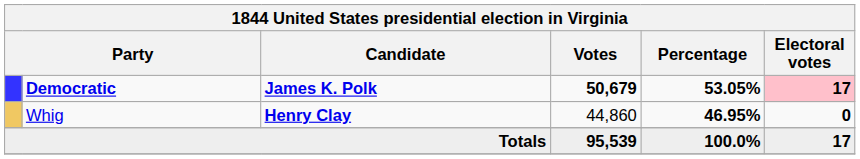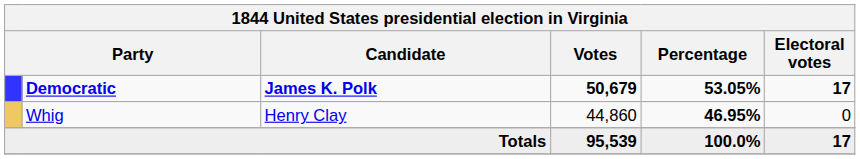(842, 89) pink background -> (842, 89) no background
(308, 115) bold -> (306, 115) normal
(846, 115) bold -> (846, 115) normal
